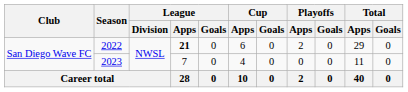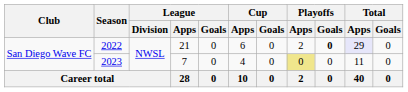(184, 45) bold -> (184, 45) normal
(330, 45) normal -> (330, 45) bold
(359, 45) no background -> (359, 45) lavender background
(301, 62) no background -> (301, 62) khaki background
